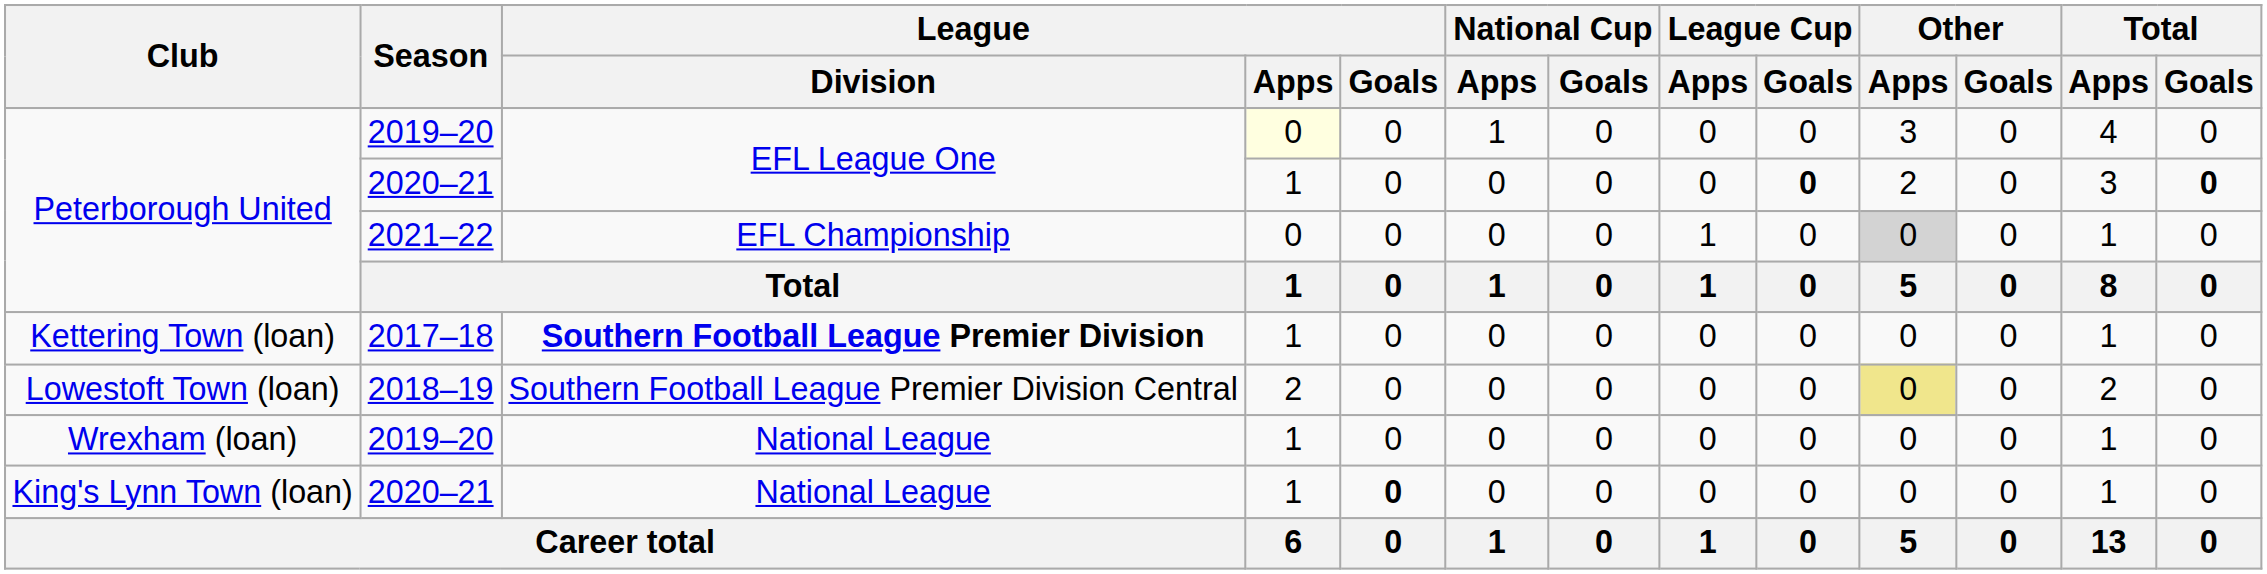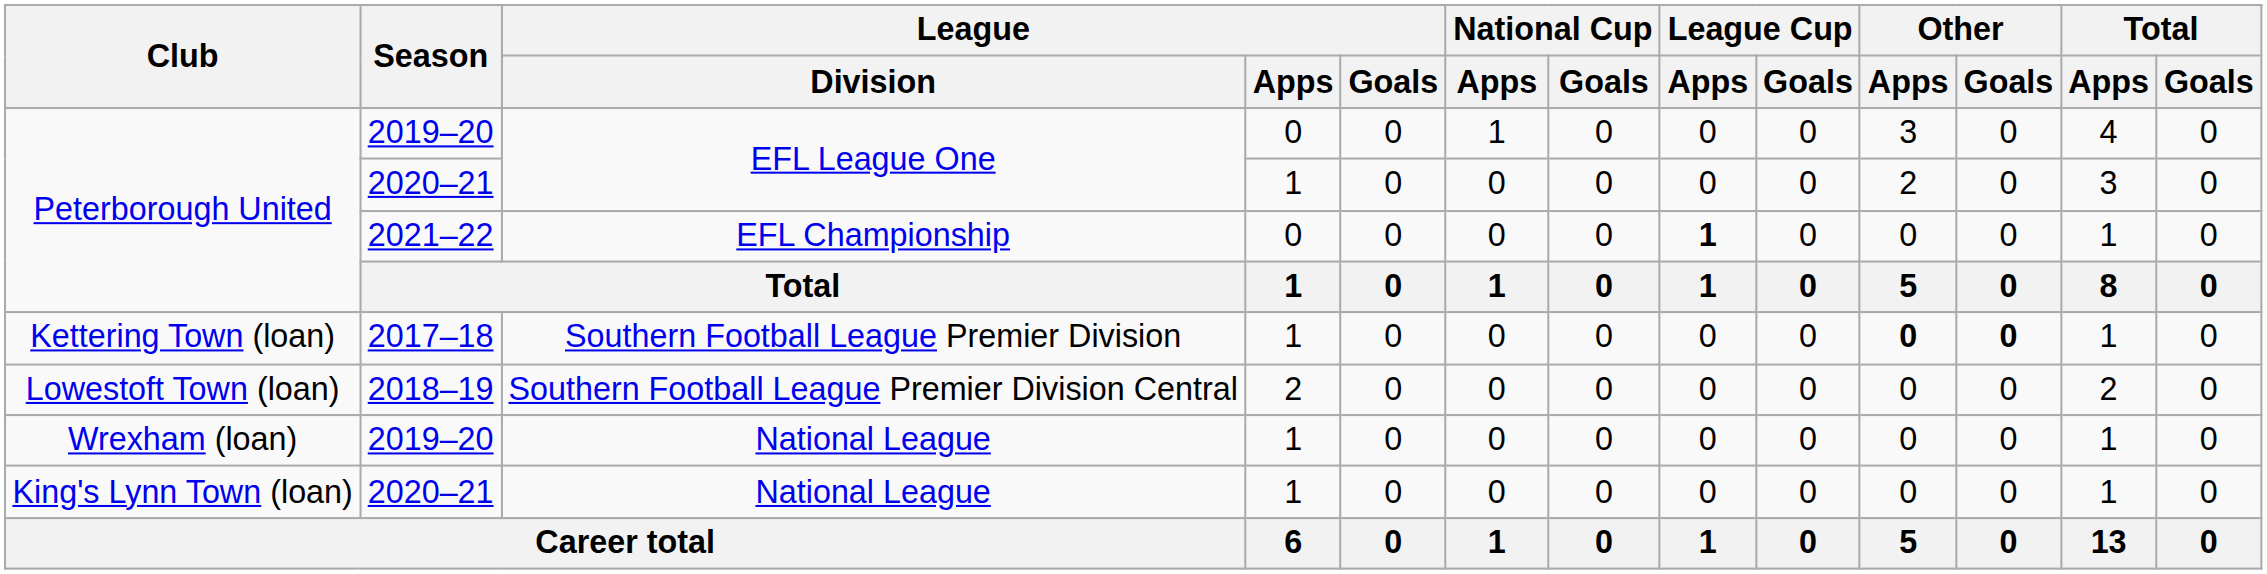(1293, 132) lightyellow background -> (1293, 132) no background
(1808, 183) bold -> (1808, 183) normal
(2209, 183) bold -> (2209, 183) normal
(1708, 235) normal -> (1708, 235) bold
(1908, 235) lightgrey background -> (1908, 235) no background
(873, 337) bold -> (873, 337) normal
(1908, 337) normal -> (1908, 337) bold
(2008, 337) normal -> (2008, 337) bold
(1908, 388) khaki background -> (1908, 388) no background
(1393, 491) bold -> (1393, 491) normal
